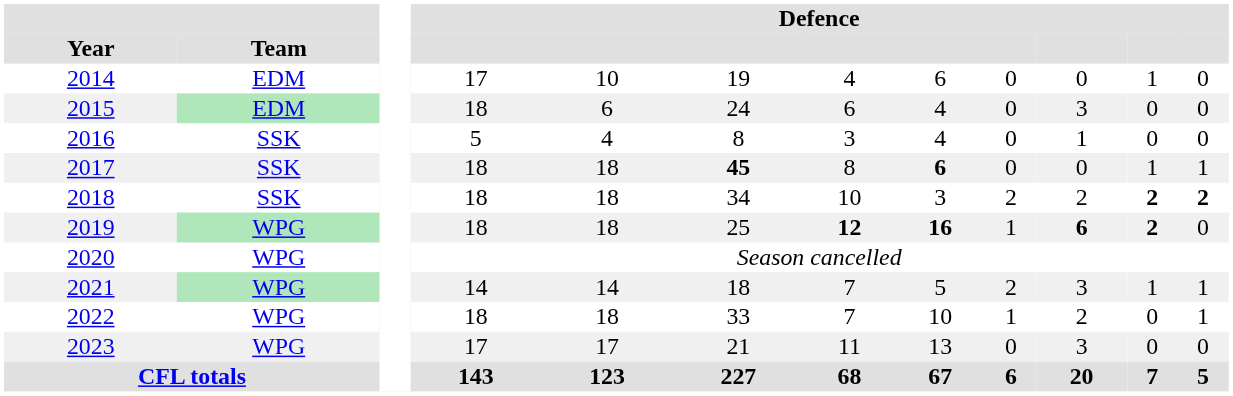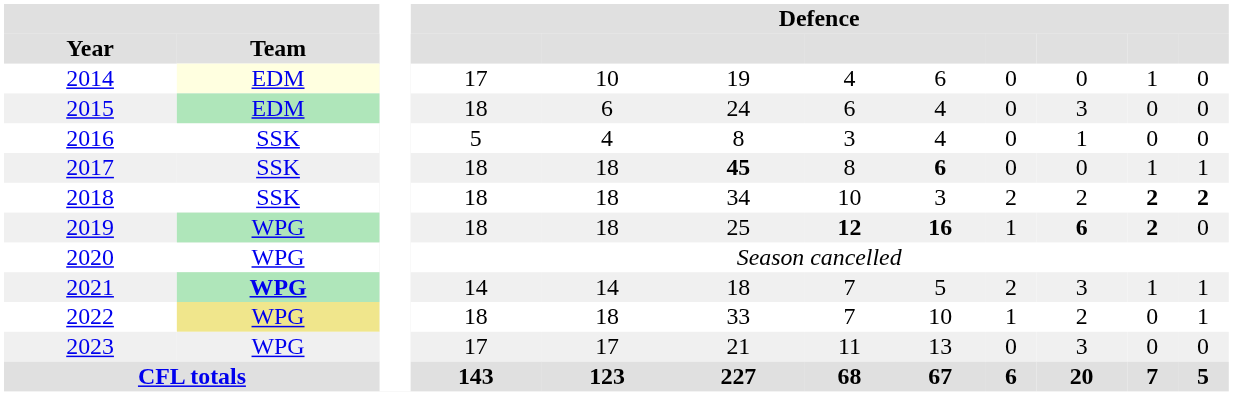(279, 78) no background -> (278, 78) lightyellow background
(279, 286) normal -> (278, 286) bold
(279, 316) no background -> (278, 316) khaki background
